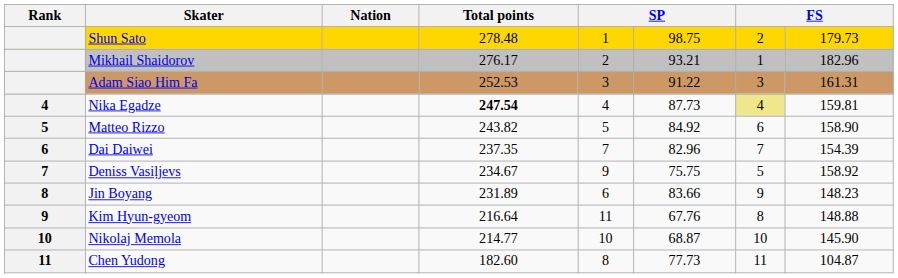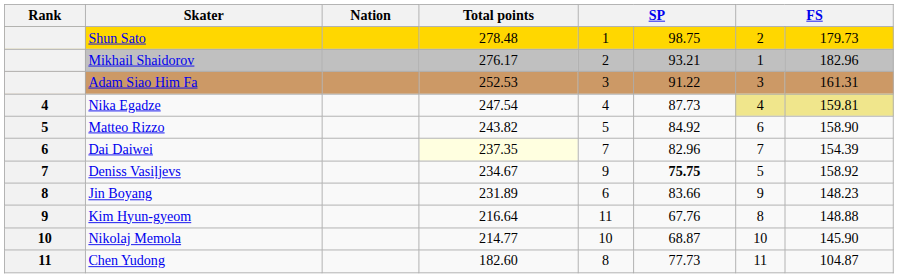(498, 104) bold -> (498, 104) normal
(839, 104) no background -> (839, 104) khaki background
(498, 149) no background -> (498, 149) lightyellow background
(684, 171) normal -> (684, 171) bold
